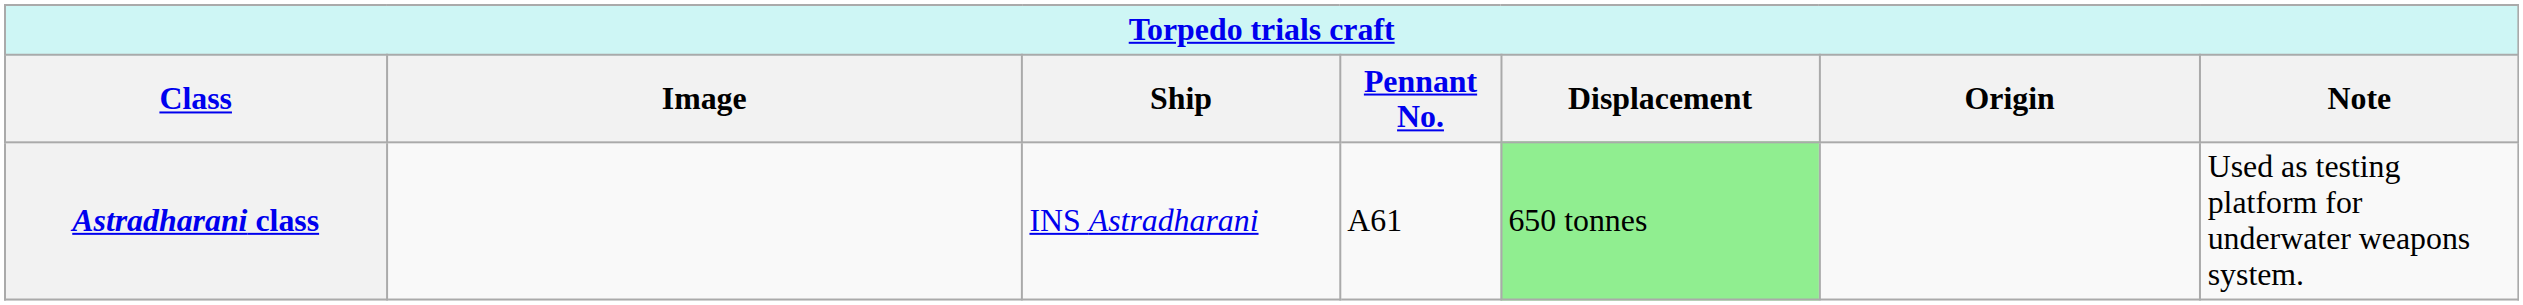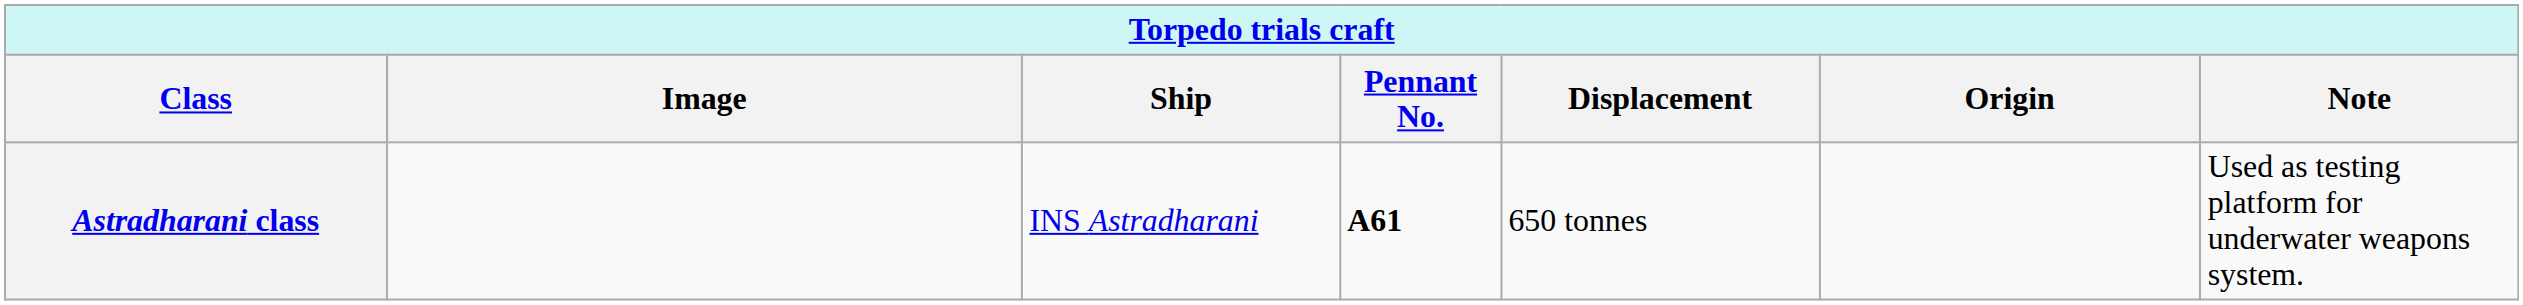(1375, 220) normal -> (1375, 220) bold
(1578, 220) lightgreen background -> (1578, 220) no background
